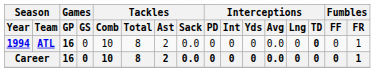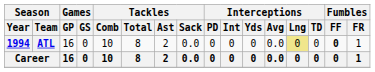(68, 44) bold -> (68, 44) normal
(297, 44) no background -> (297, 44) khaki background
(316, 44) bold -> (316, 44) normal
(336, 44) normal -> (336, 44) bold
